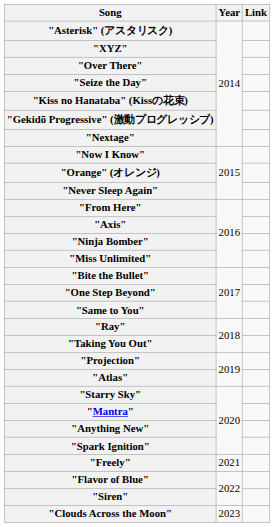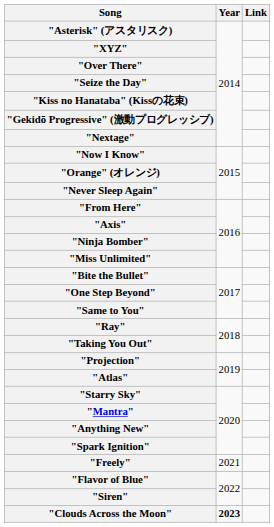(229, 514) normal -> (229, 514) bold
